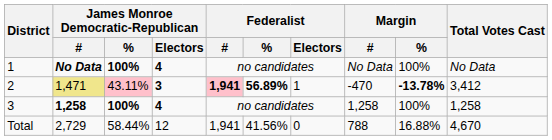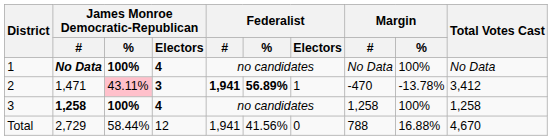(71, 86) khaki background -> (71, 86) no background
(225, 86) pink background -> (225, 86) no background
(421, 86) bold -> (421, 86) normal
